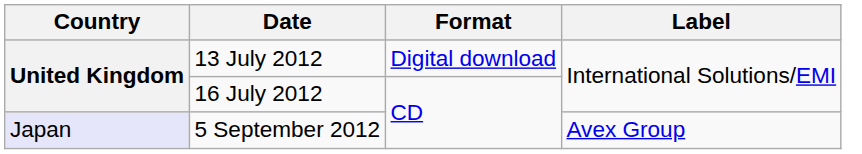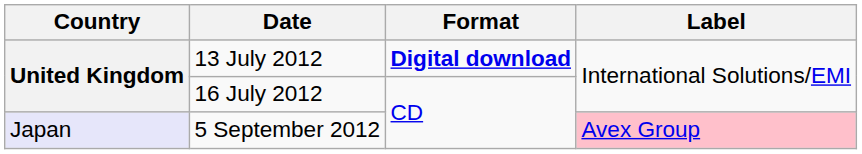(473, 58) normal -> (481, 58) bold
(626, 129) no background -> (641, 129) pink background
